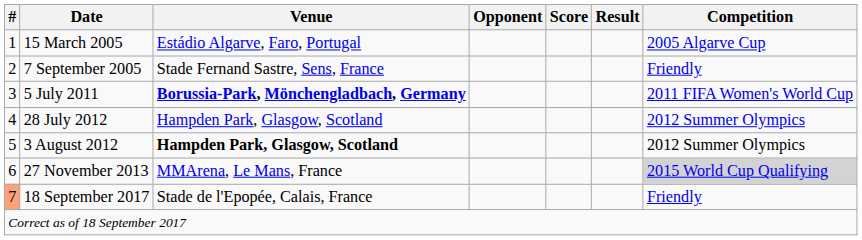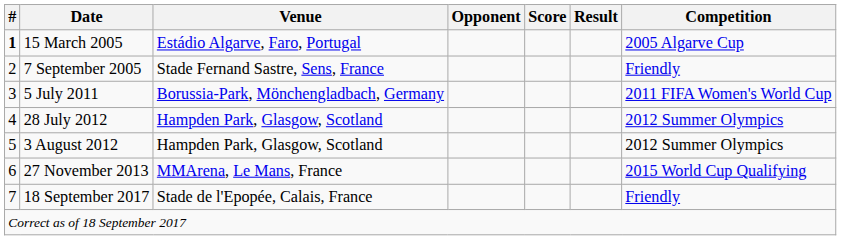(12, 42) normal -> (12, 42) bold
(311, 94) bold -> (300, 94) normal
(277, 145) bold -> (270, 145) normal
(738, 171) lightgrey background -> (716, 171) no background
(12, 196) lightsalmon background -> (12, 196) no background
